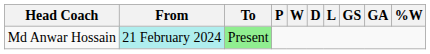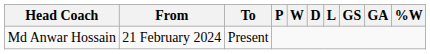(172, 37) paleturquoise background -> (172, 37) no background
(248, 37) lightgreen background -> (248, 37) no background
